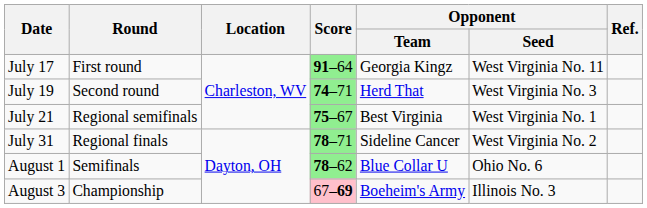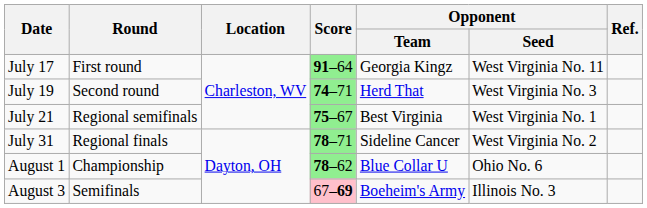(106, 166) Semifinals -> (118, 166) Championship
(118, 191) Championship -> (106, 191) Semifinals
